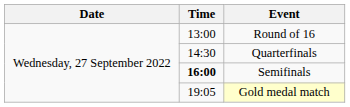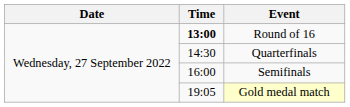(202, 33) normal -> (202, 33) bold
(202, 72) bold -> (202, 72) normal
